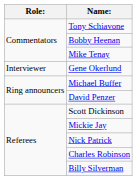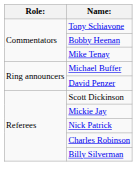- row: (95, 68)
